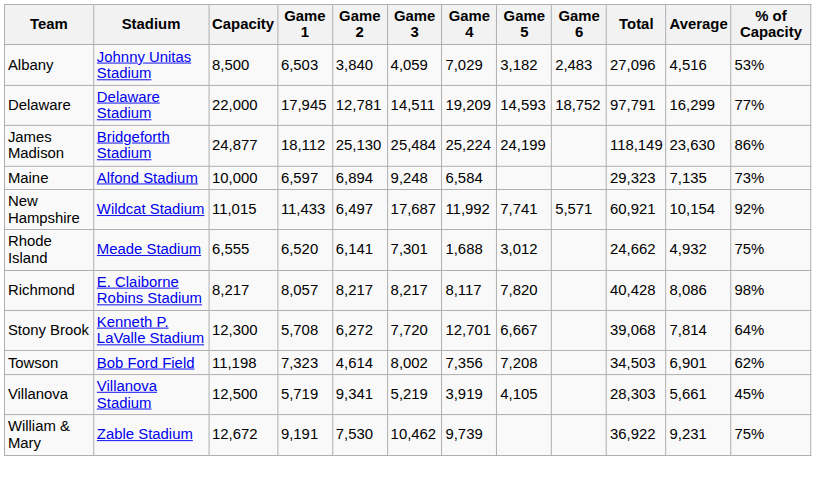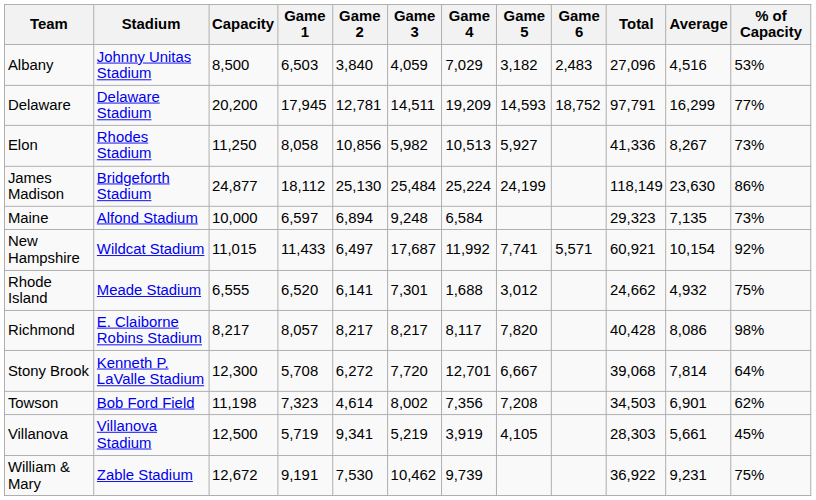(235, 105) 22,000 -> (235, 105) 20,200
+ row: (23, 145)
